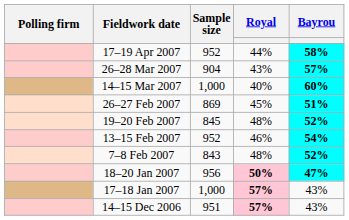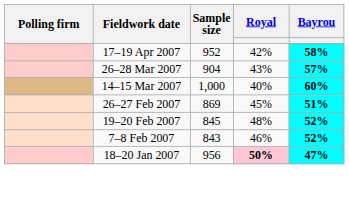(261, 52) 44% -> (261, 52) 42%
- row: (141, 138)
(261, 156) 48% -> (261, 138) 46%
- row: (141, 190)
- row: (141, 207)
